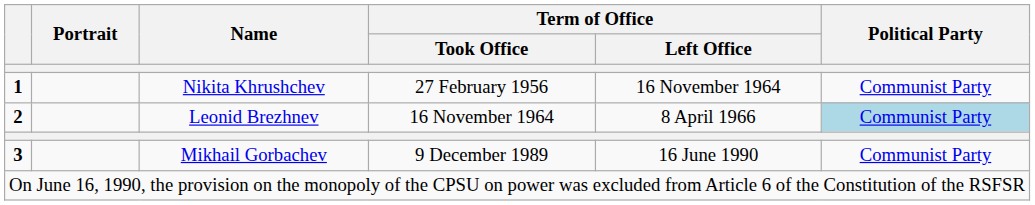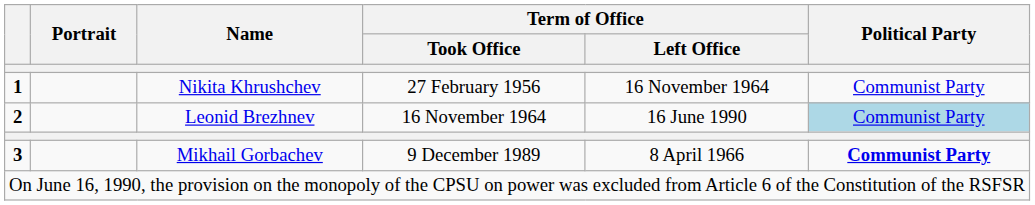(708, 117) 8 April 1966 -> (697, 117) 16 June 1990
(708, 155) 16 June 1990 -> (697, 155) 8 April 1966
(925, 155) normal -> (919, 155) bold
